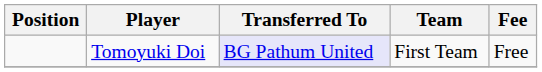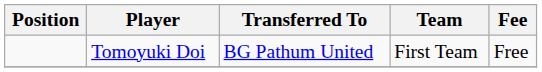(298, 50) lavender background -> (298, 50) no background
